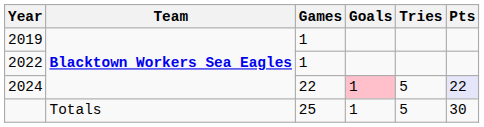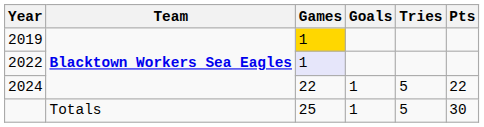(303, 40) no background -> (303, 40) gold background
(303, 63) no background -> (303, 63) lavender background
(353, 87) pink background -> (353, 87) no background
(458, 87) lavender background -> (458, 87) no background
